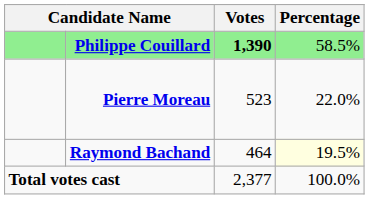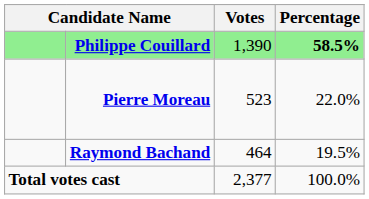(252, 45) bold -> (252, 45) normal
(338, 45) normal -> (336, 45) bold
(338, 152) lightyellow background -> (338, 152) no background
